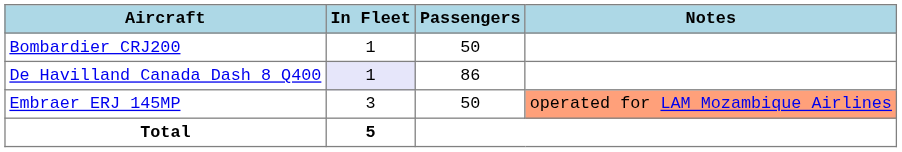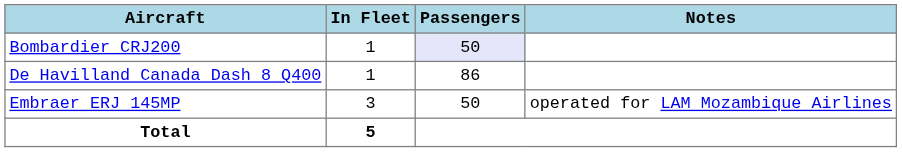(470, 47) no background -> (470, 47) lavender background
(371, 76) lavender background -> (371, 76) no background
(711, 104) lightsalmon background -> (711, 104) no background
